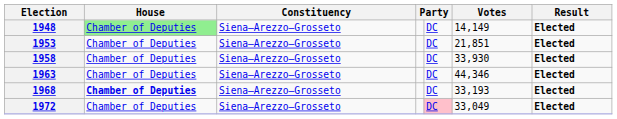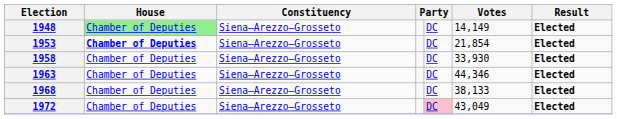(141, 44) normal -> (141, 44) bold
(472, 44) 21,851 -> (472, 44) 21,854
(141, 91) bold -> (141, 91) normal
(472, 91) 33,193 -> (472, 91) 38,133
(472, 106) 33,049 -> (472, 106) 43,049
